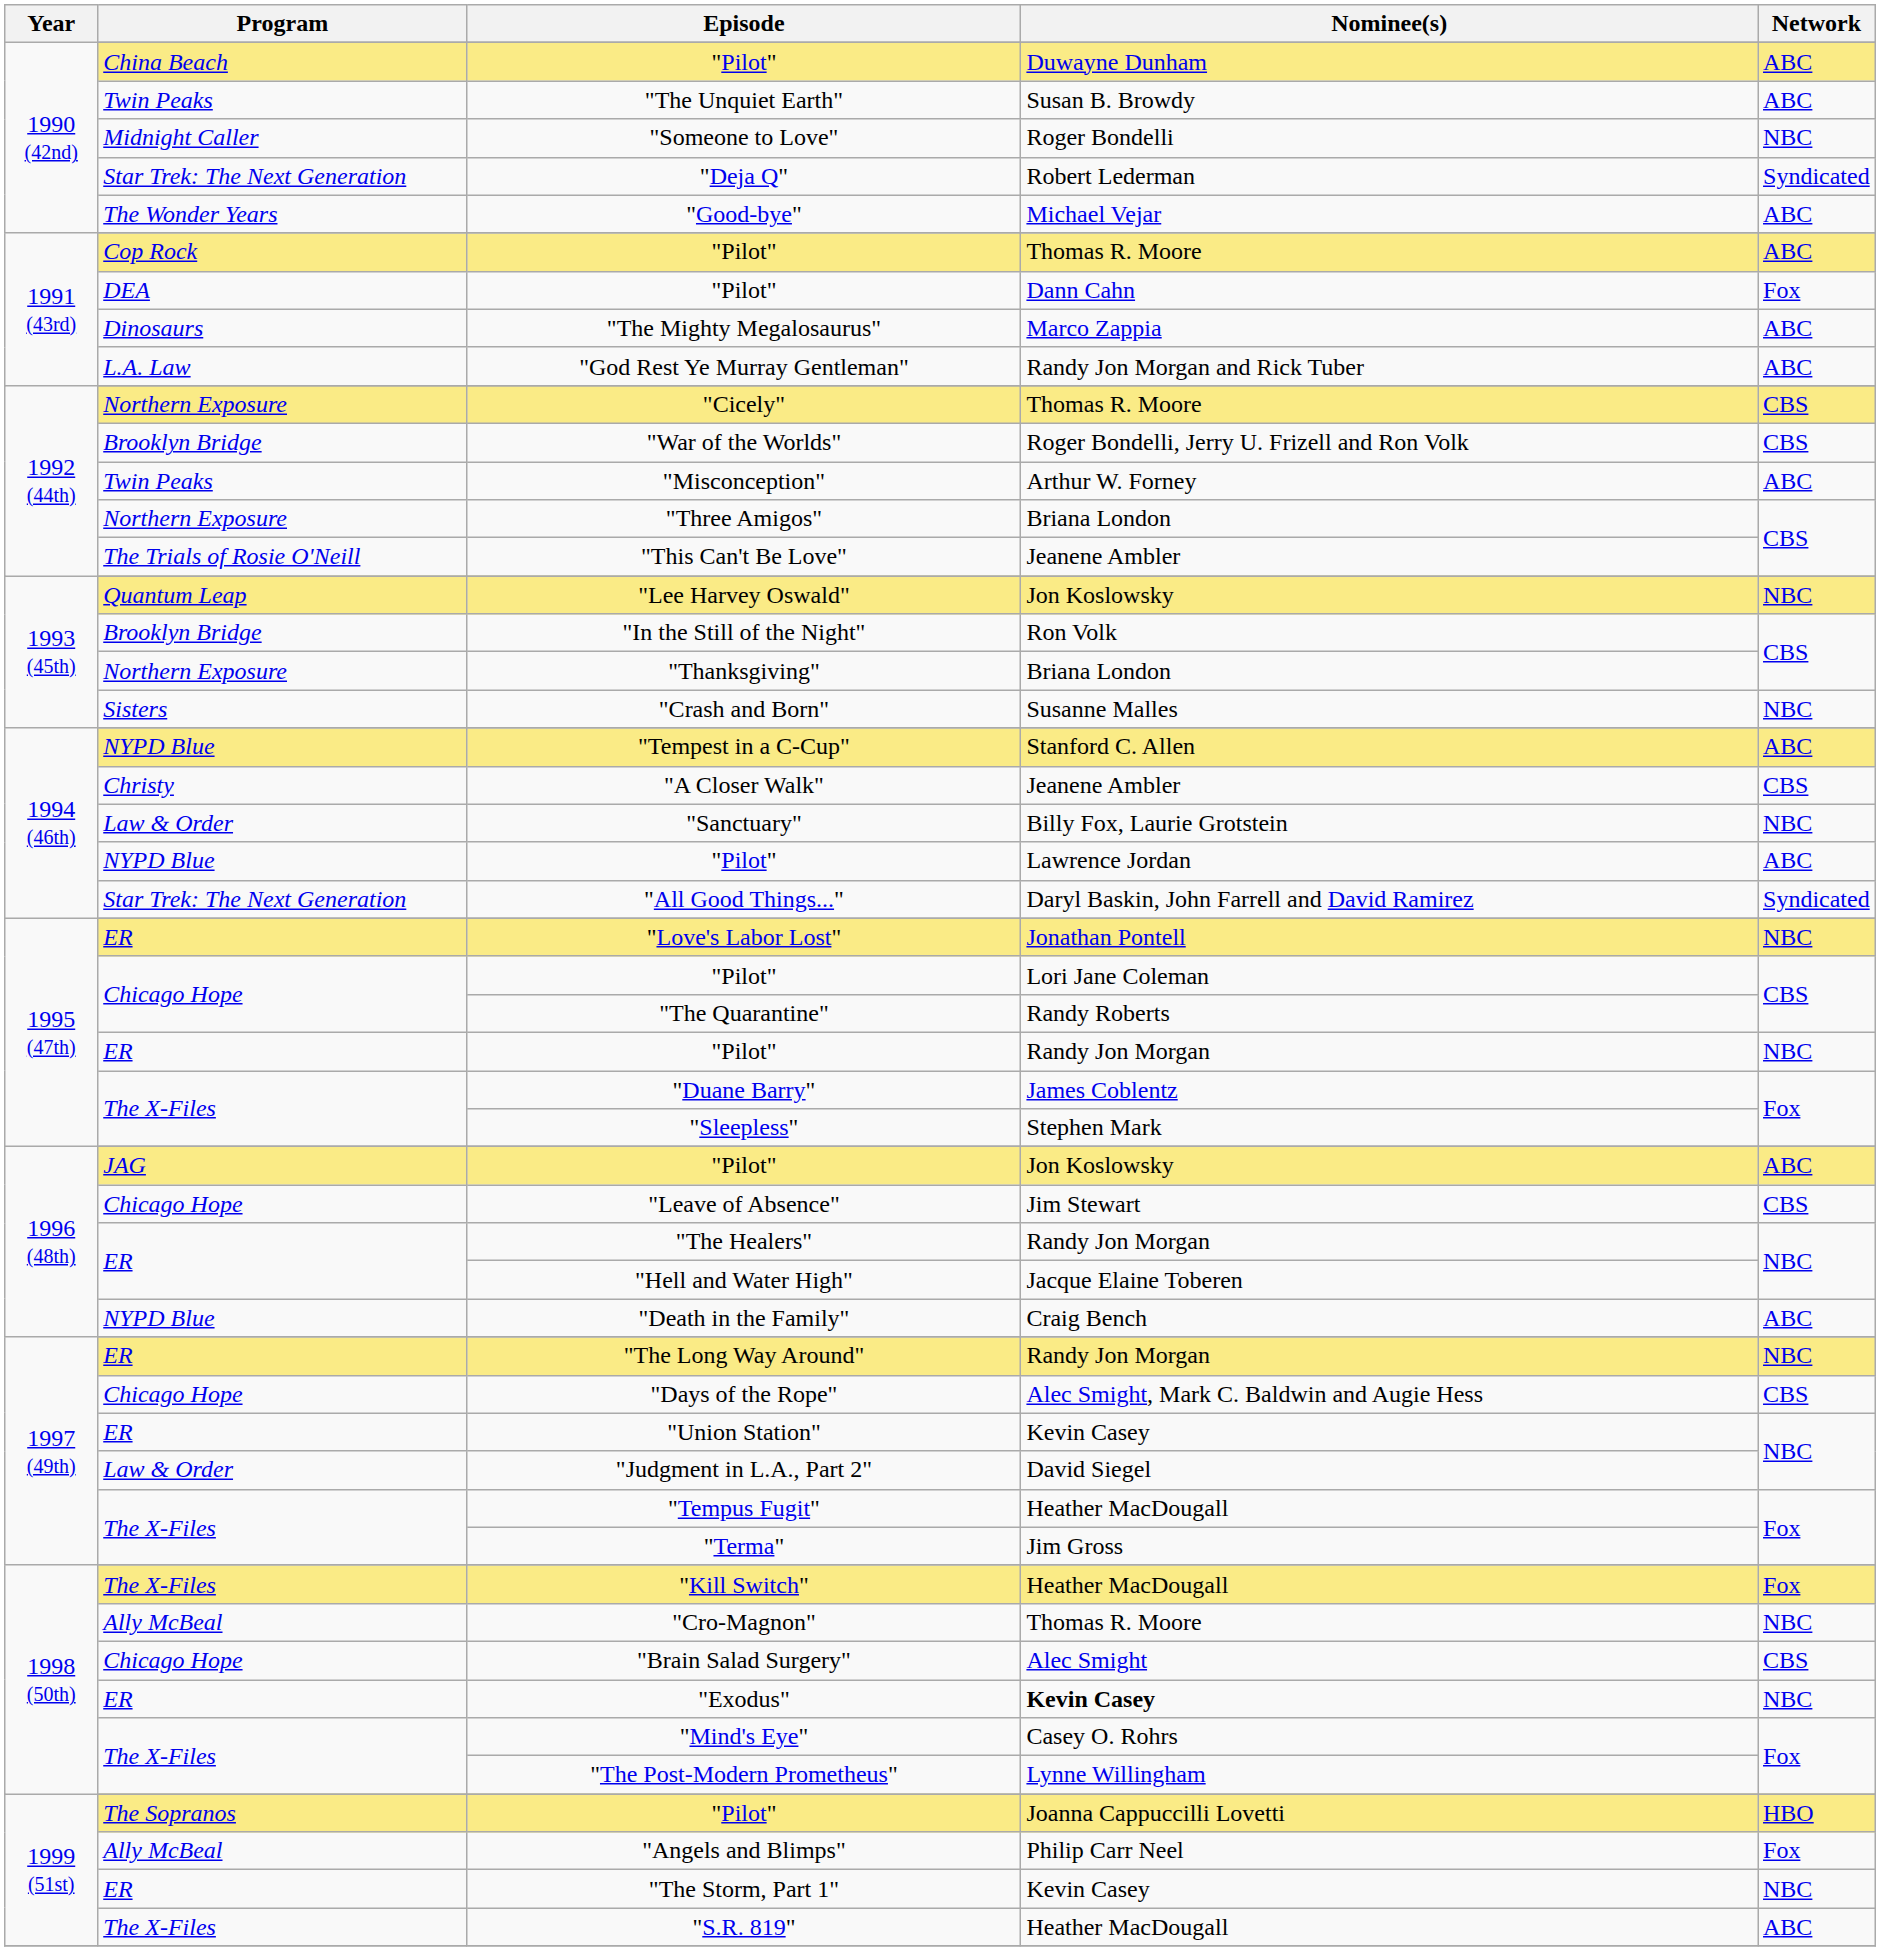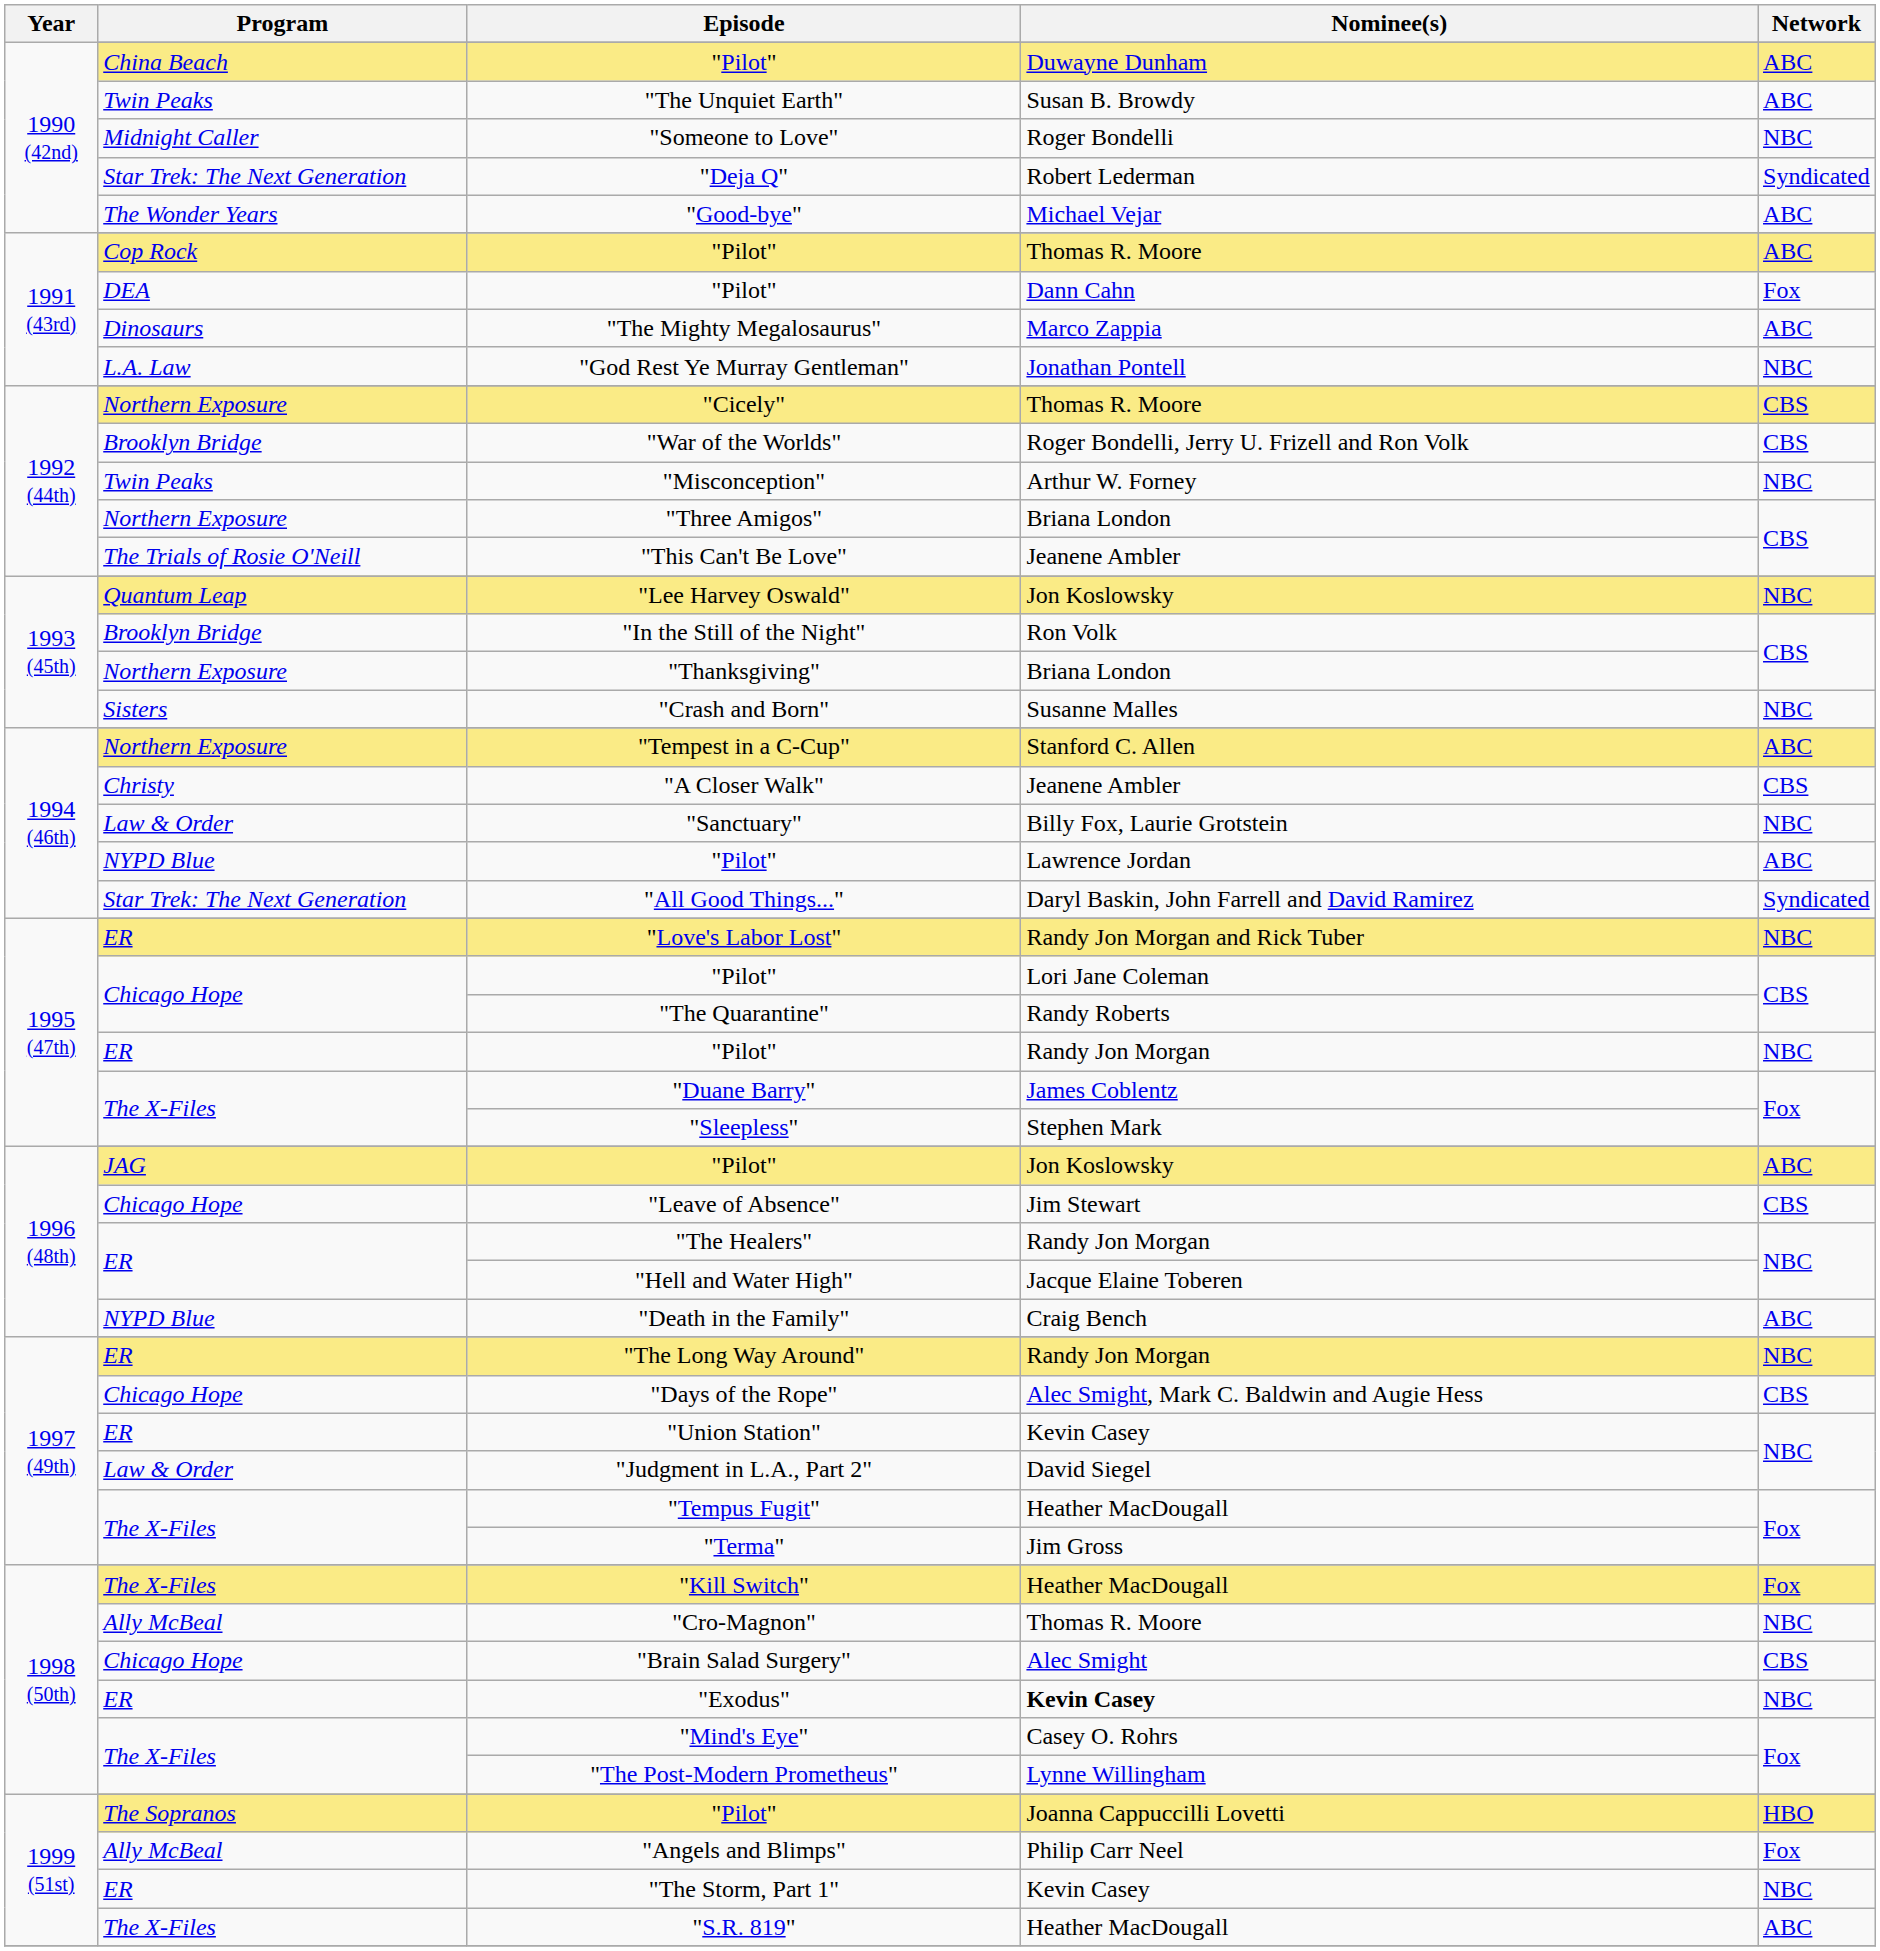(1195, 366) Randy Jon Morgan and Rick Tuber -> (1106, 366) Jonathan Pontell
(1788, 366) ABC -> (1788, 366) NBC
(1788, 480) ABC -> (1788, 480) NBC
(159, 746) NYPD Blue -> (195, 746) Northern Exposure
(1106, 937) Jonathan Pontell -> (1195, 937) Randy Jon Morgan and Rick Tuber
